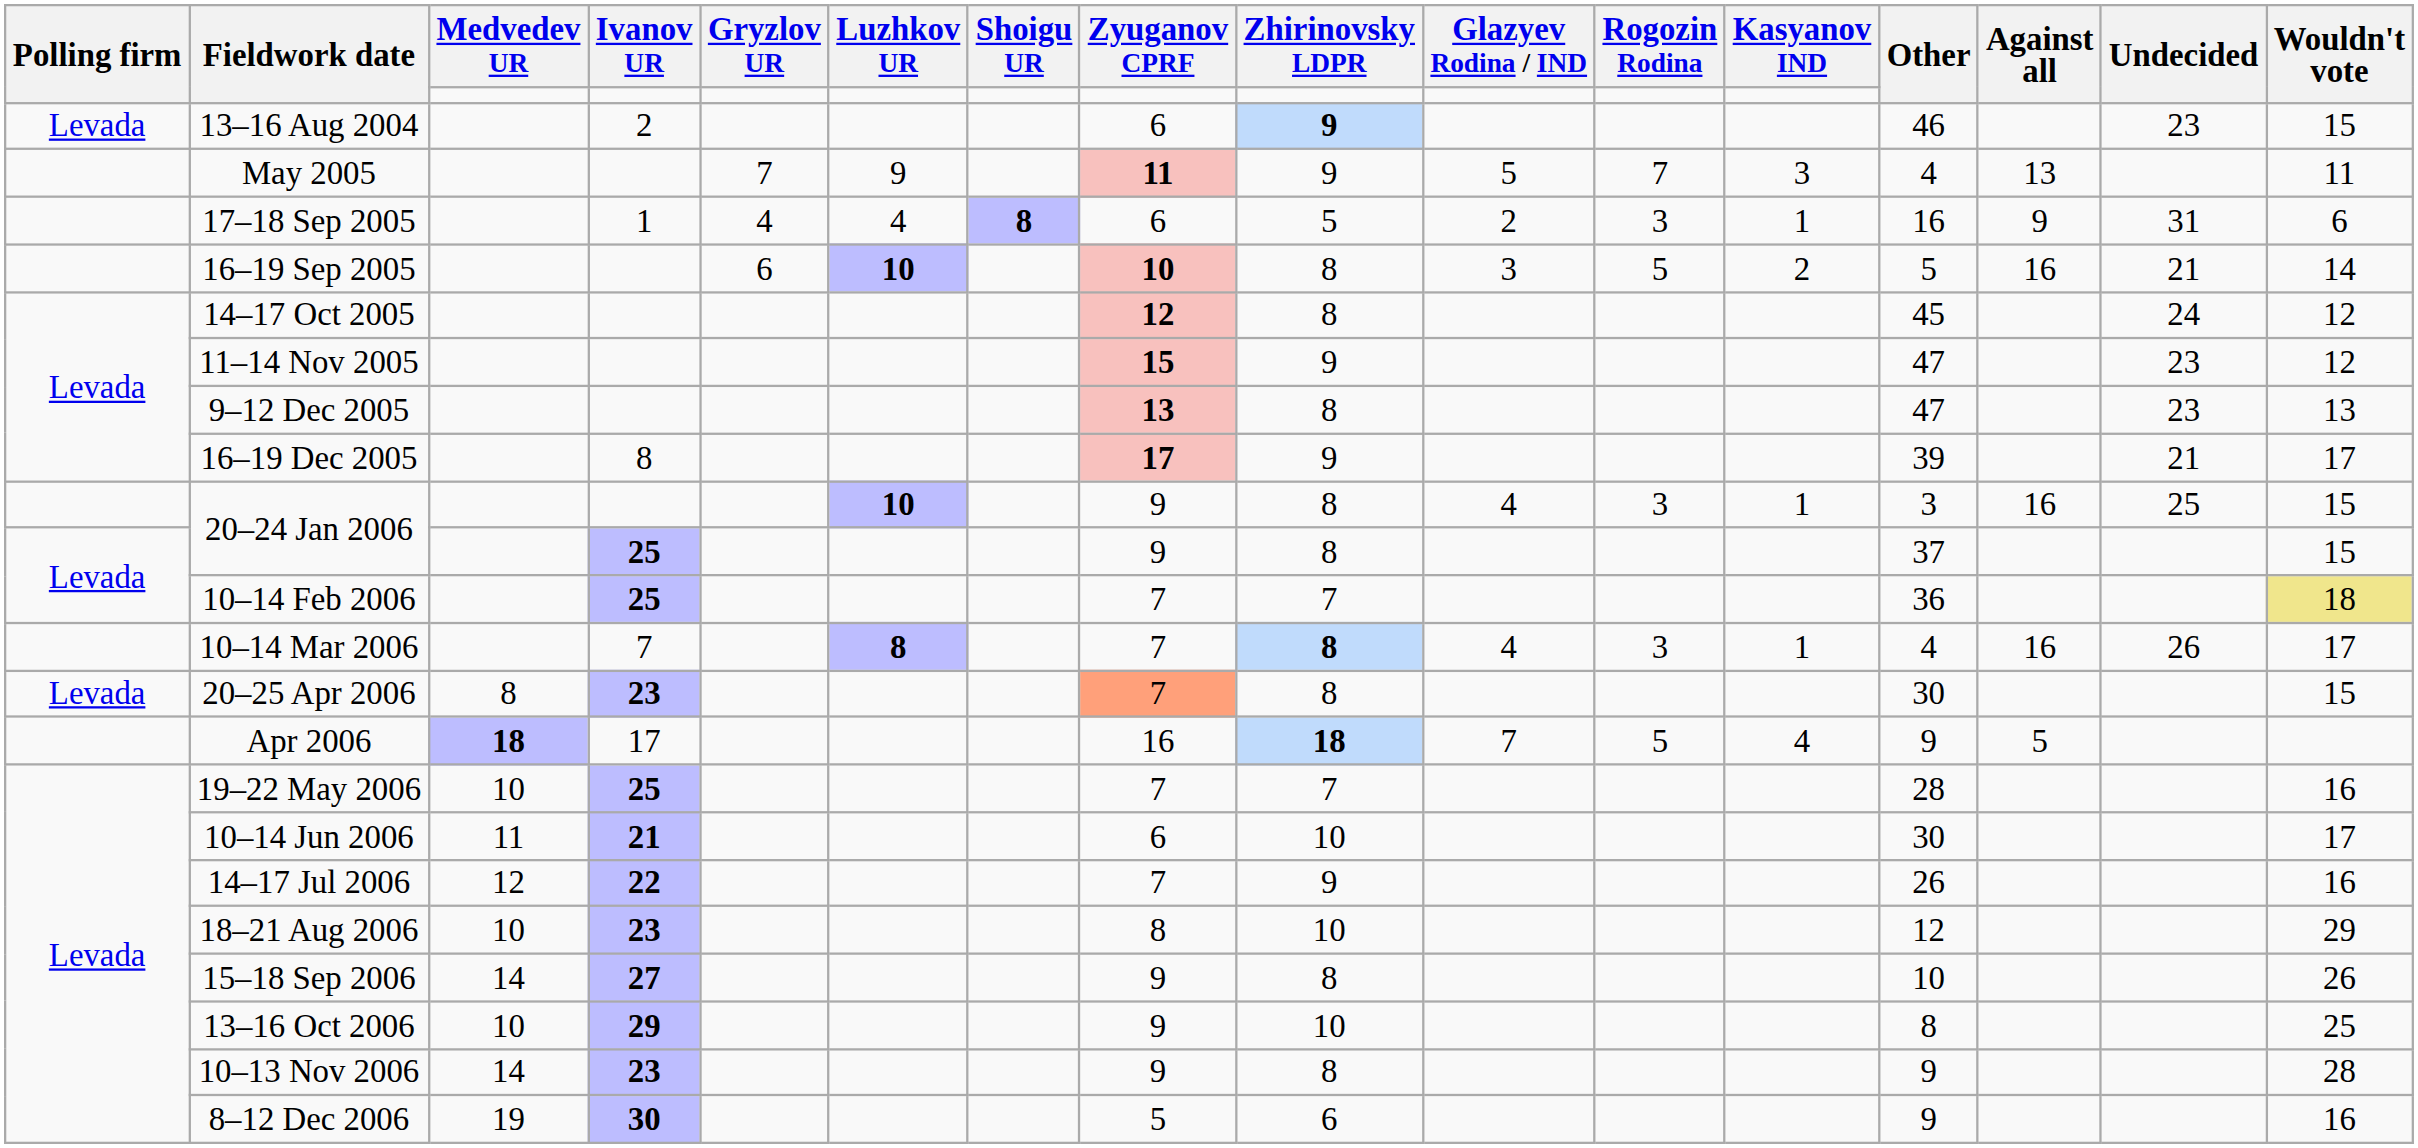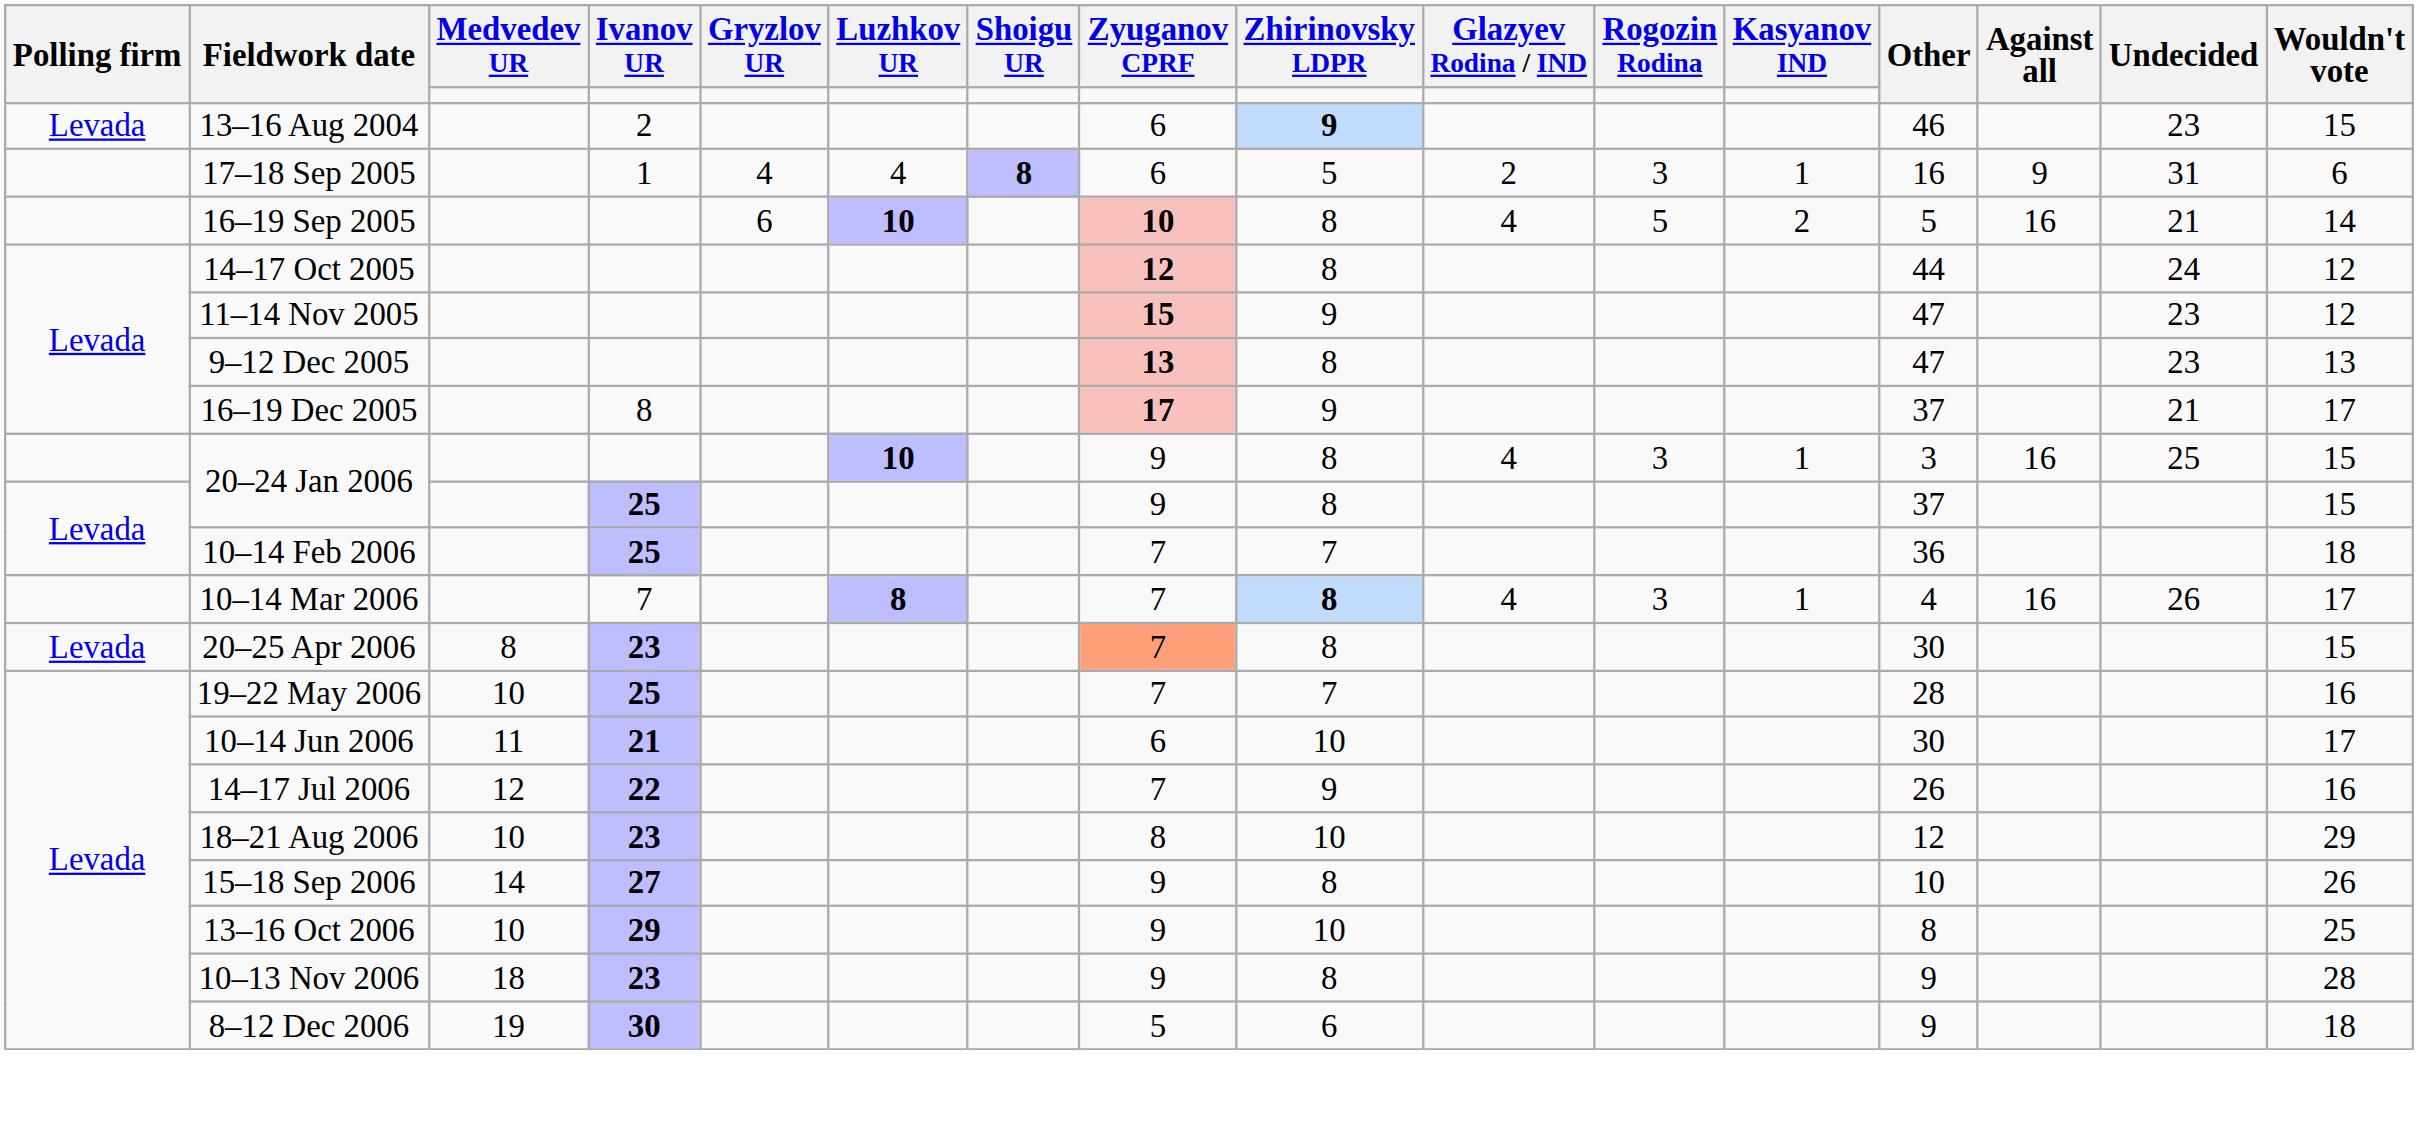- row: (309, 173)
(1509, 268) 3 -> (1509, 221) 4
(1929, 315) 45 -> (1929, 268) 44
(1929, 457) 39 -> (1929, 410) 37
(2339, 599) khaki background -> (2339, 552) no background
- row: (309, 741)
(508, 1072) 14 -> (508, 978) 18
(2339, 1120) 16 -> (2339, 1025) 18
